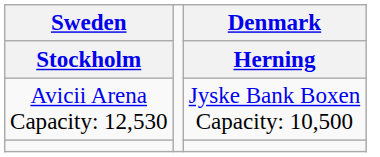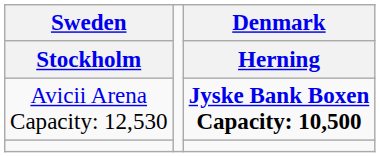(274, 108) normal -> (279, 108) bold
